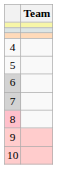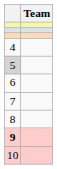(13, 65) no background -> (13, 65) lightgrey background
(13, 83) lightgrey background -> (13, 83) no background
(13, 101) lightgrey background -> (13, 101) no background
(13, 119) pink background -> (13, 119) no background
(13, 137) normal -> (13, 137) bold
